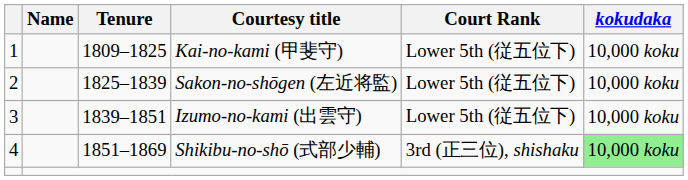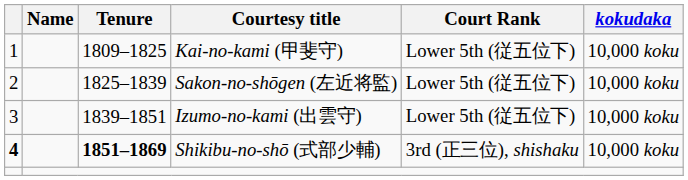(14, 150) normal -> (14, 150) bold
(124, 150) normal -> (124, 150) bold
(633, 150) lightgreen background -> (633, 150) no background
